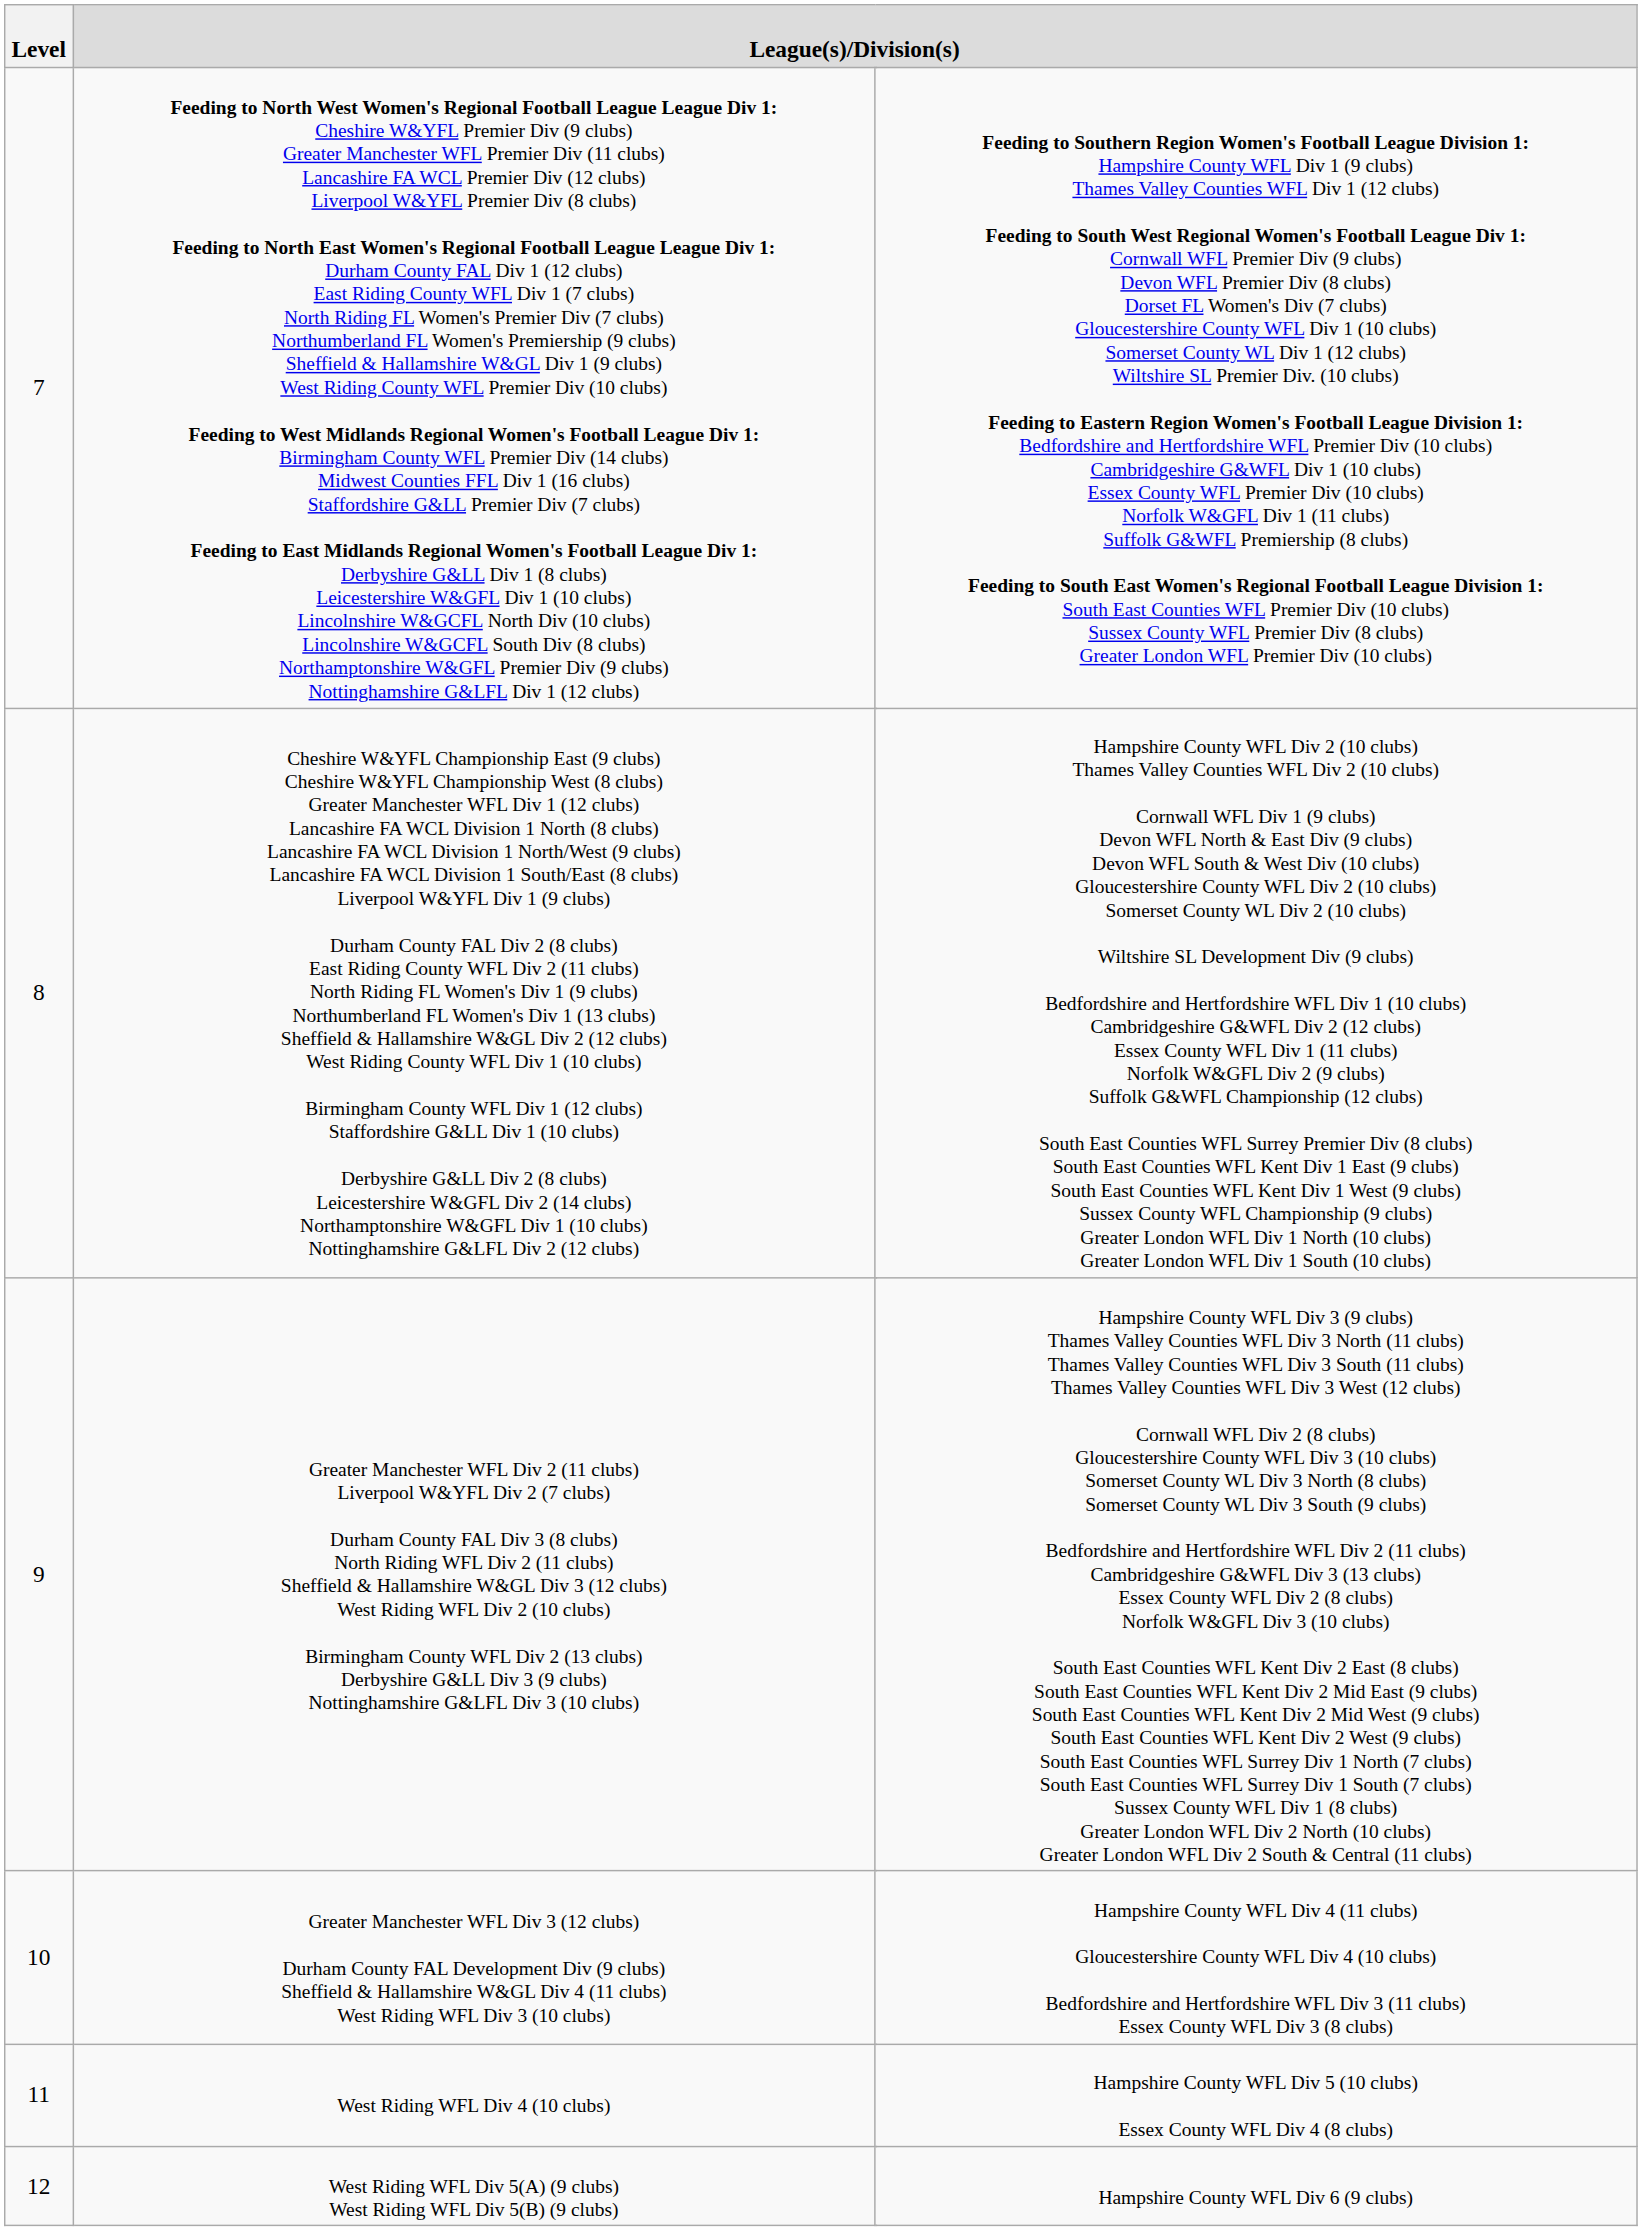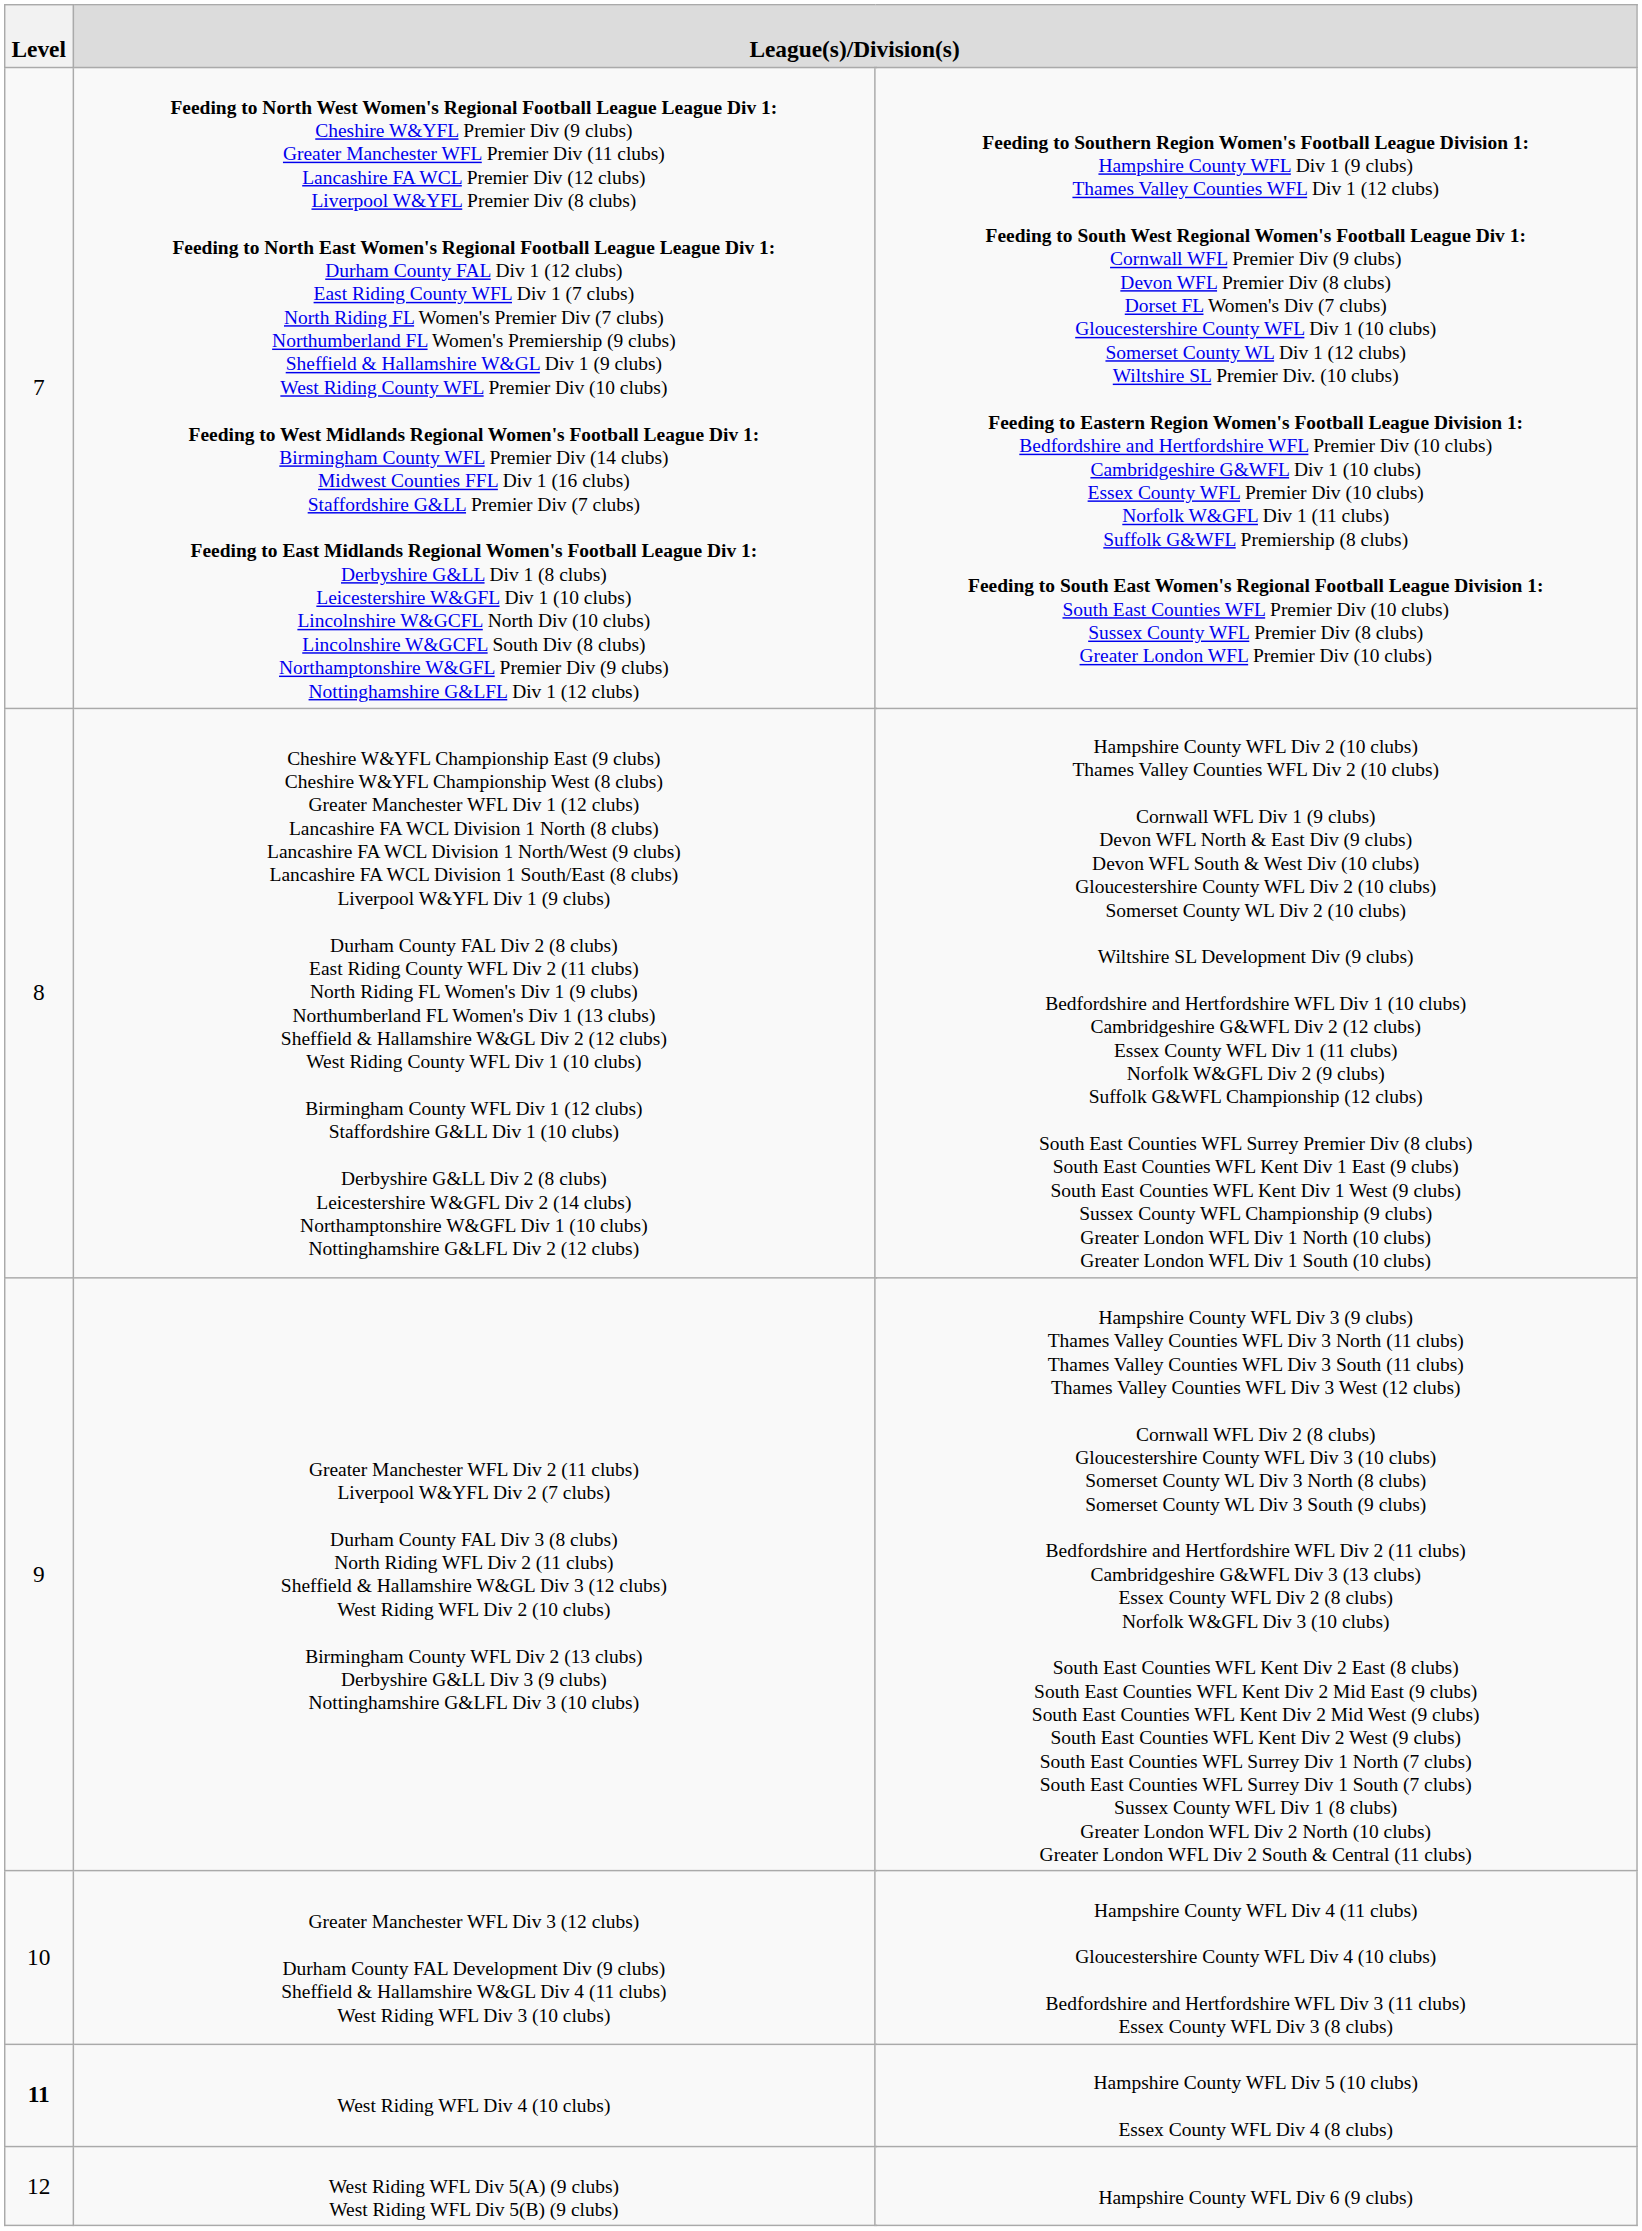(39, 2094) normal -> (39, 2094) bold
